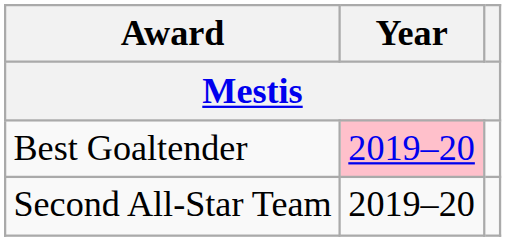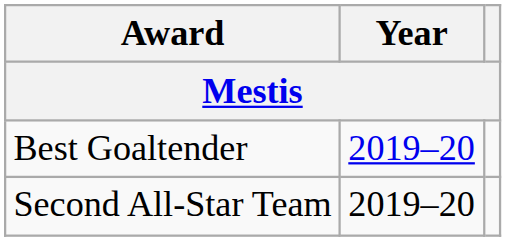(412, 147) pink background -> (412, 147) no background
